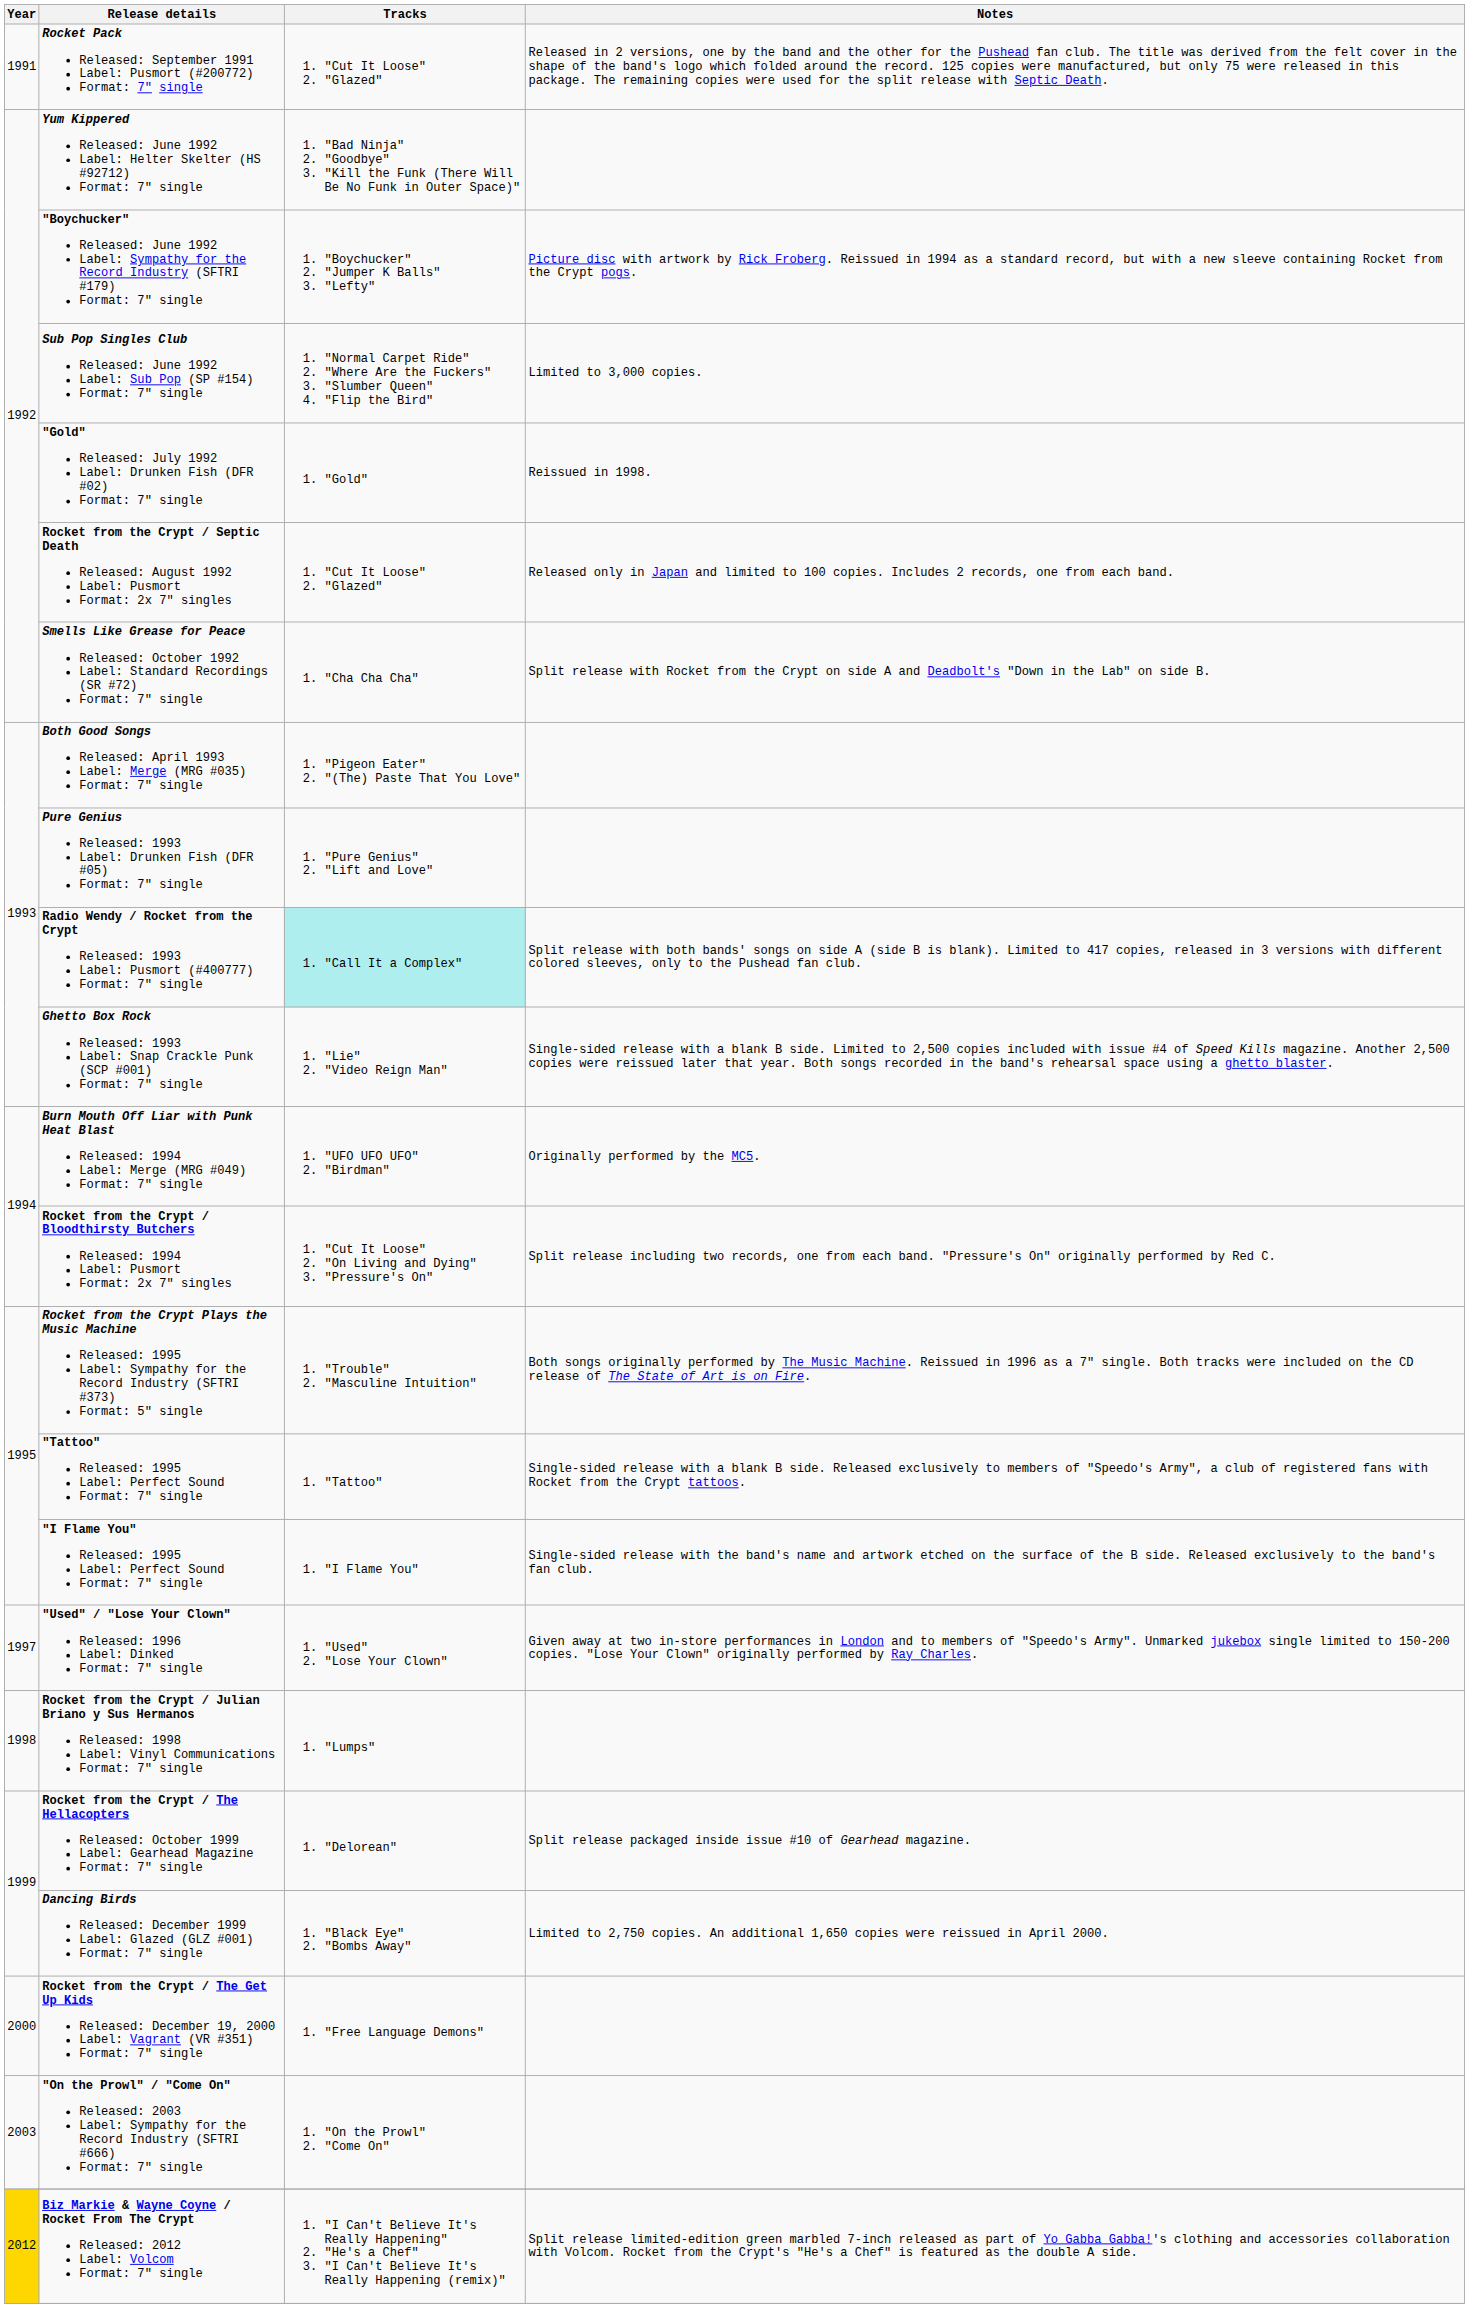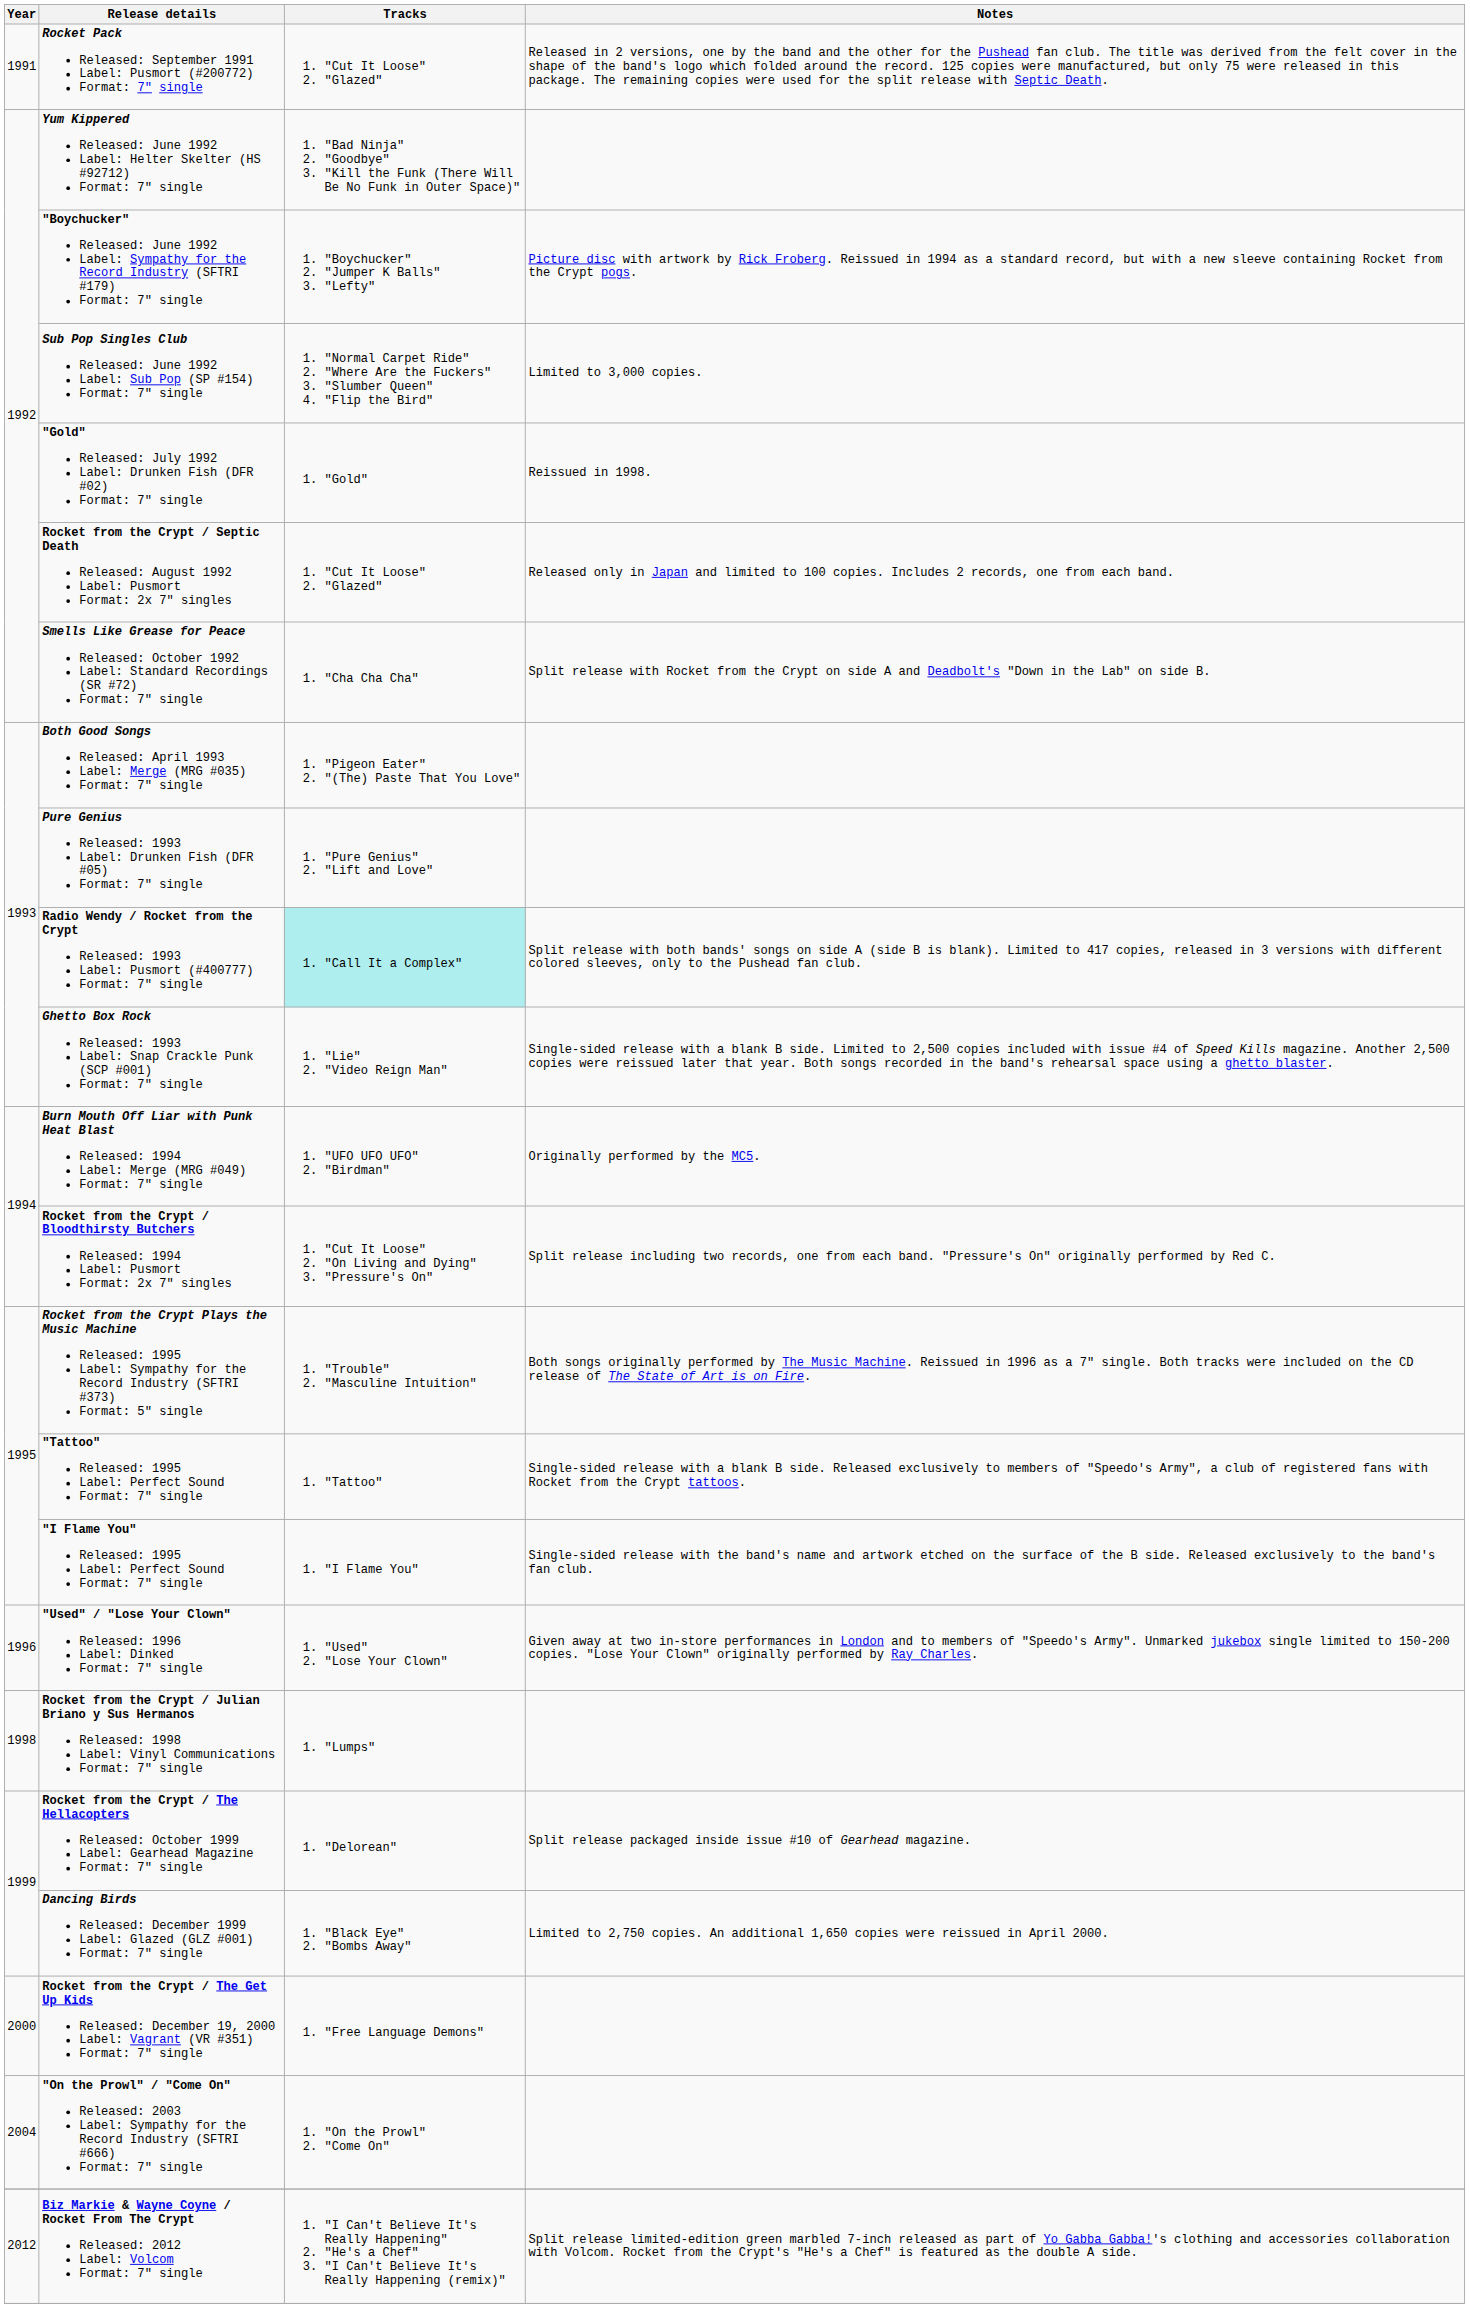(22, 1648) 1997 -> (22, 1648) 1996
(22, 2133) 2003 -> (22, 2133) 2004
(22, 2246) gold background -> (22, 2246) no background
